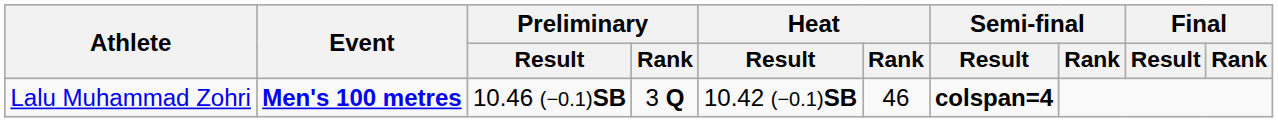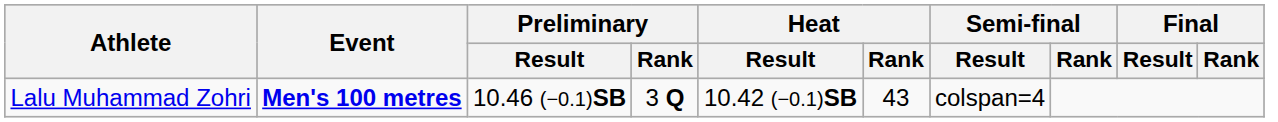(896, 98) 46 -> (896, 98) 43
(994, 98) bold -> (990, 98) normal
